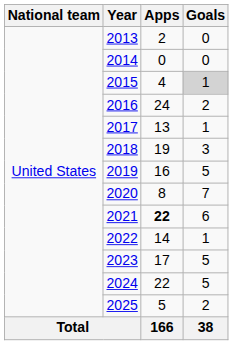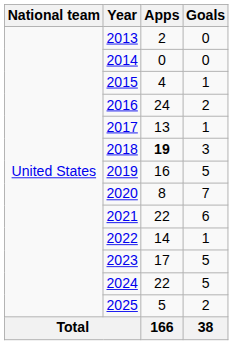(206, 82) lightgrey background -> (206, 82) no background
(162, 149) normal -> (162, 149) bold
(162, 216) bold -> (162, 216) normal
